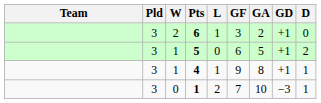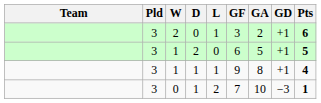columns swapped: (306, 13) <-> (196, 13)
